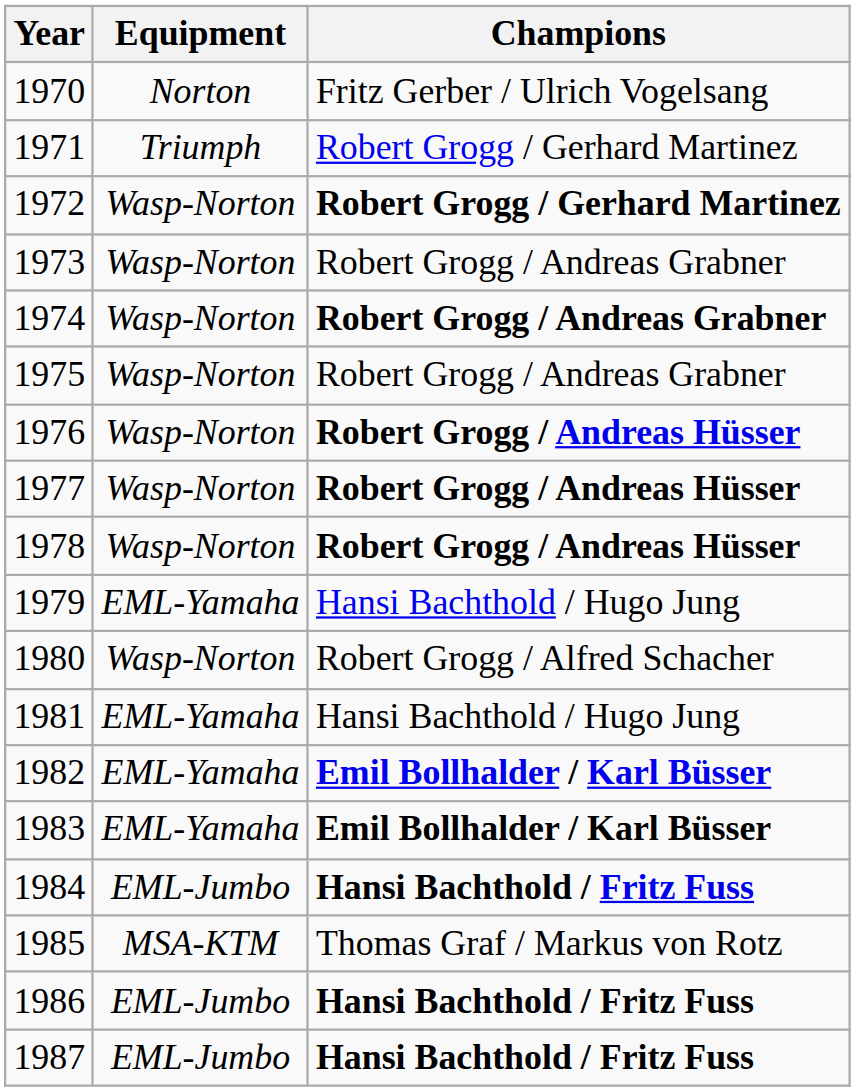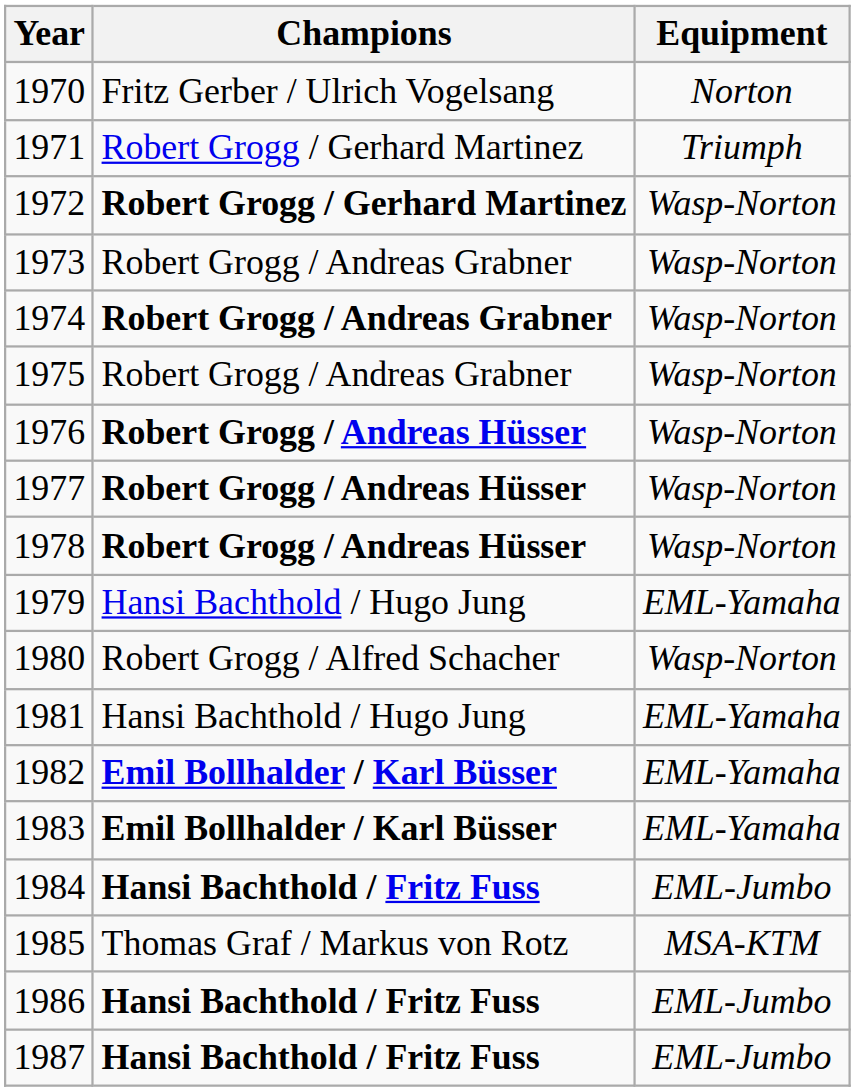columns swapped: (578, 33) <-> (200, 33)
